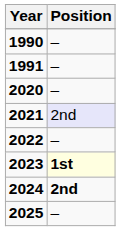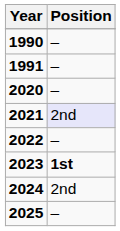(62, 164) lightyellow background -> (62, 164) no background
(64, 189) bold -> (63, 189) normal
